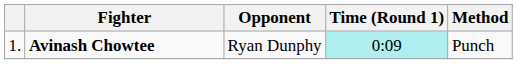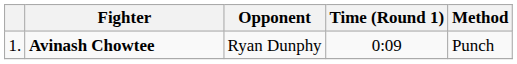(387, 44) paleturquoise background -> (387, 44) no background
